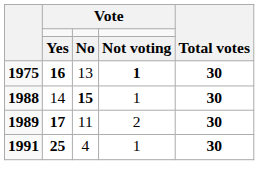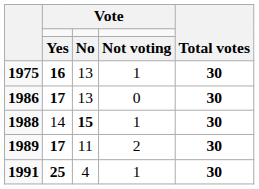(137, 73) bold -> (137, 73) normal
+ row: (24, 97)
